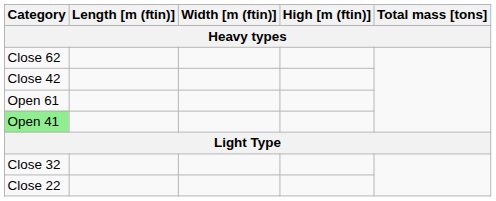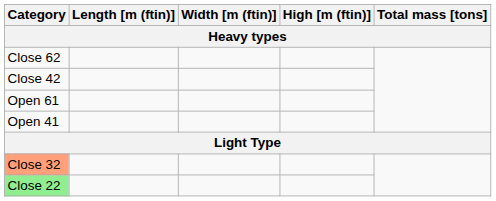(33, 121) lightgreen background -> (33, 121) no background
(34, 164) no background -> (34, 164) lightsalmon background
(34, 185) no background -> (34, 185) lightgreen background
